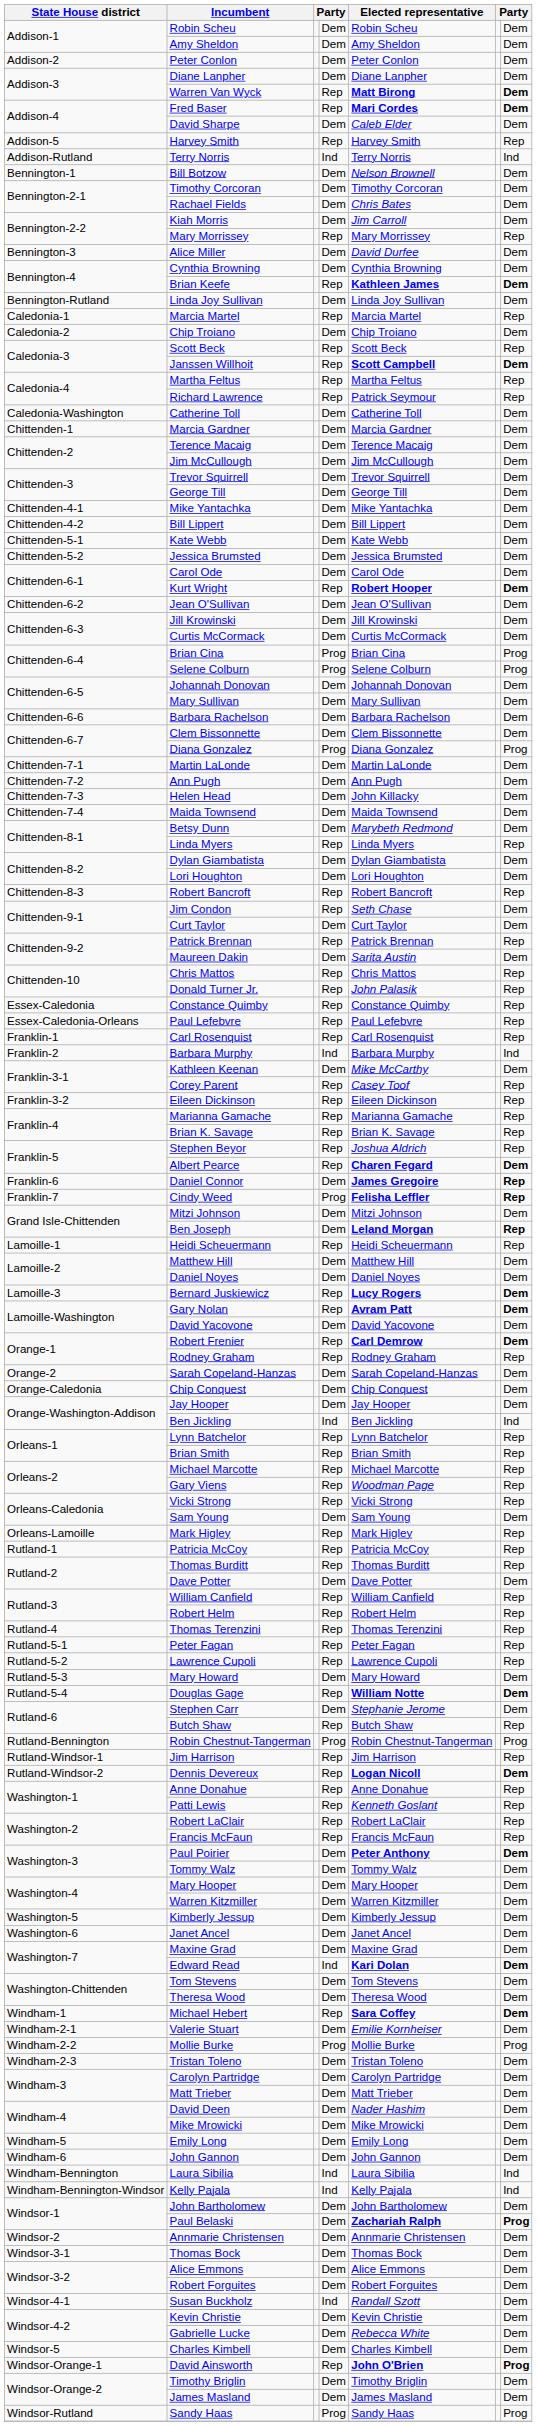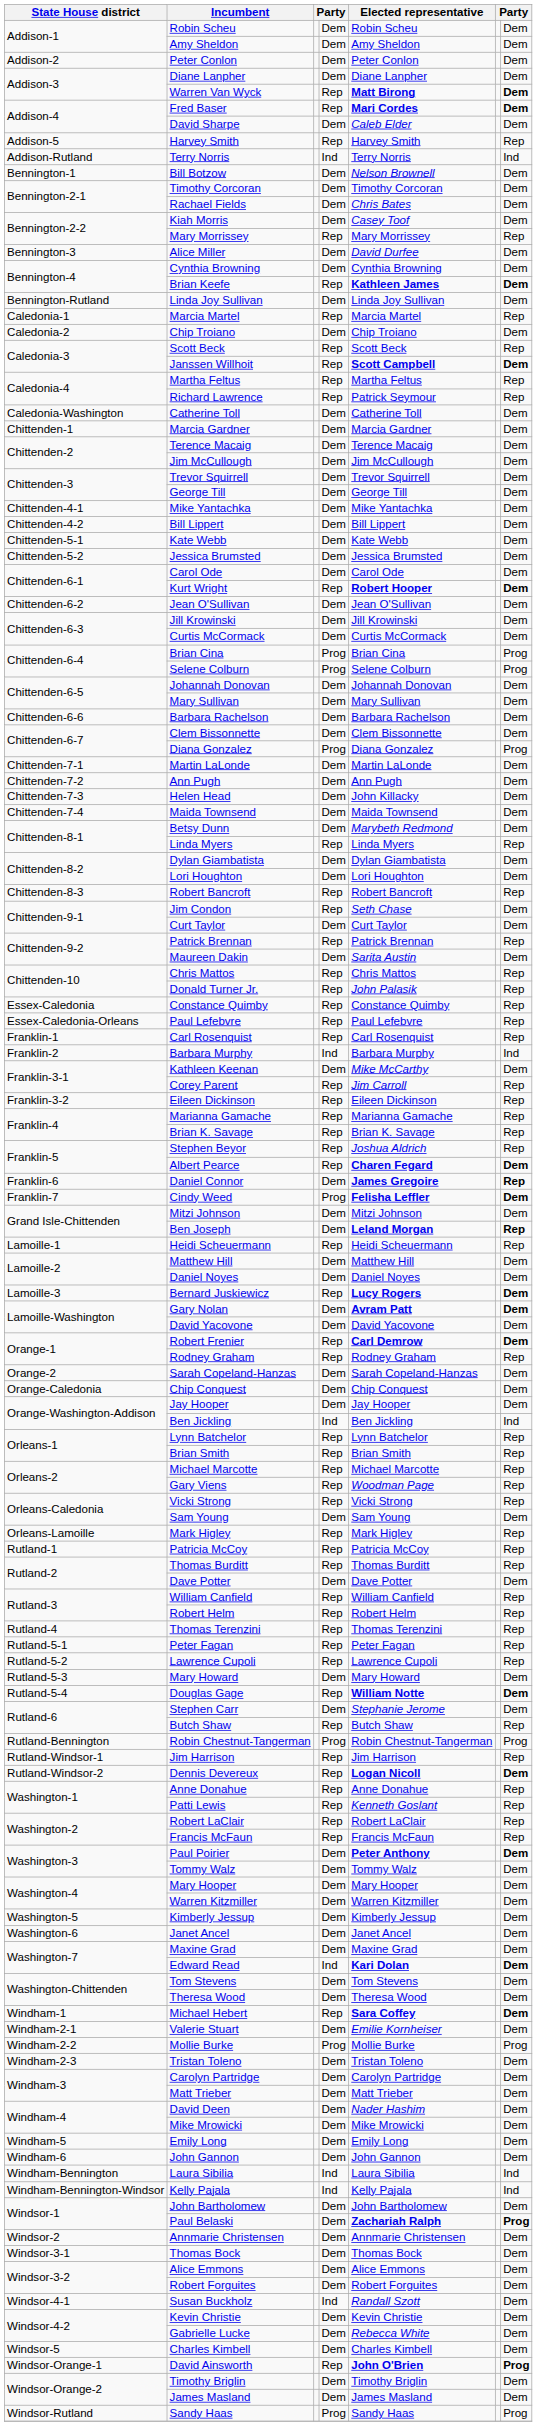(379, 220) Jim Carroll -> (380, 220) Casey Toof
(380, 1085) Casey Toof -> (379, 1085) Jim Carroll
(514, 1197) Rep -> (516, 1197) Dem
(332, 1309) Rep -> (334, 1309) Dem
